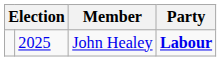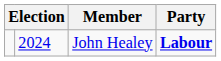(34, 42) 2025 -> (34, 42) 2024
